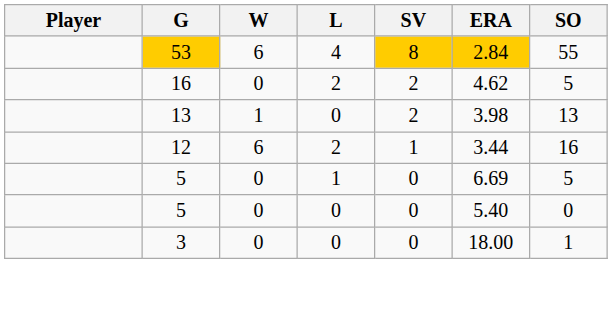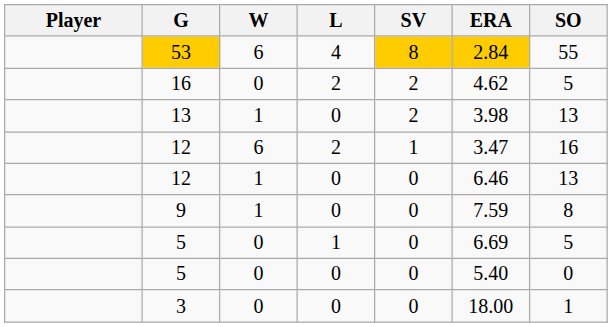(491, 147) 3.44 -> (491, 147) 3.47
+ row: (181, 178)
+ row: (181, 210)
